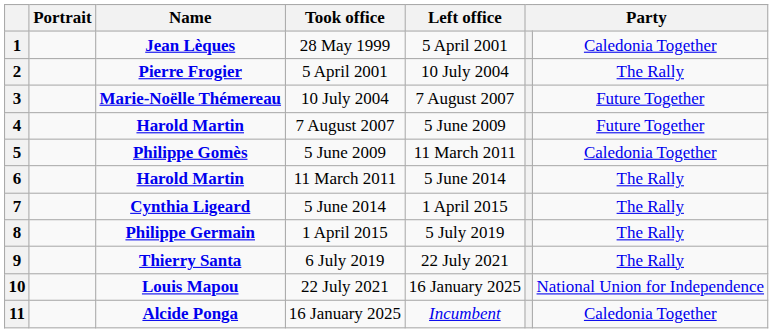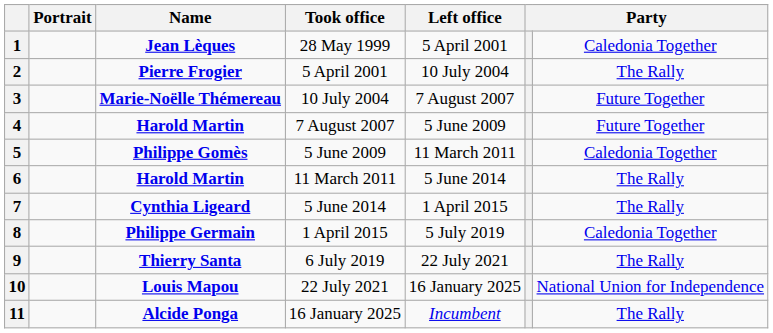(650, 233) The Rally -> (650, 233) Caledonia Together
(650, 313) Caledonia Together -> (650, 313) The Rally
